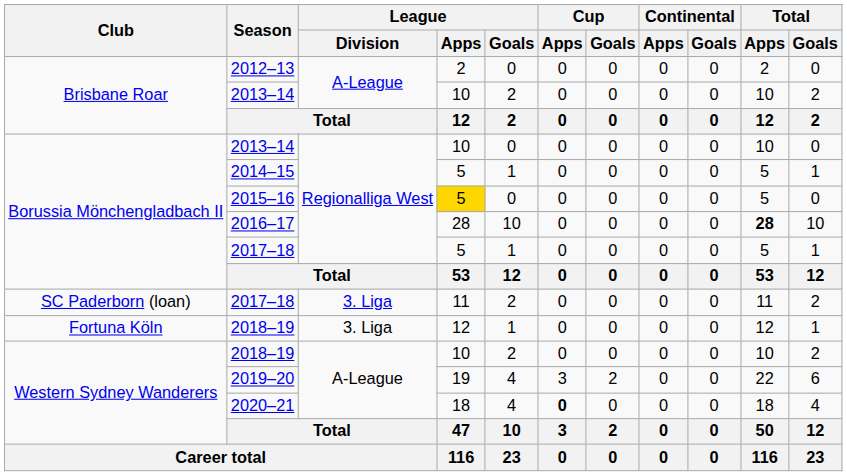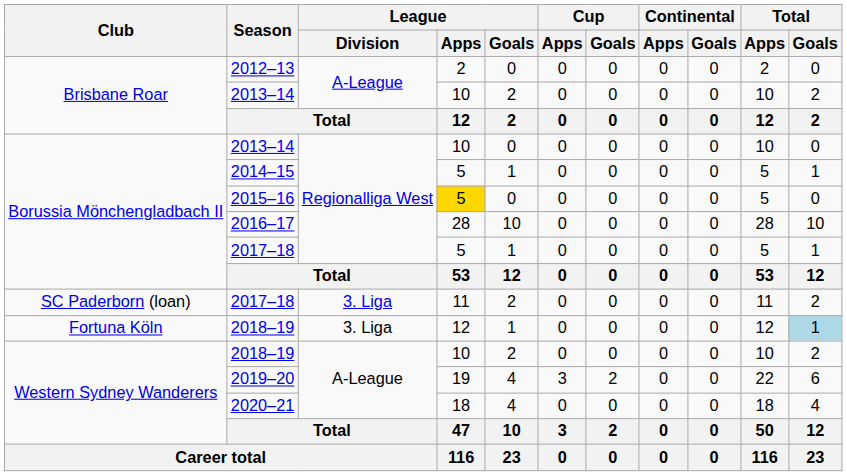(765, 224) bold -> (765, 224) normal
(815, 328) no background -> (815, 328) lightblue background
(562, 405) bold -> (562, 405) normal
